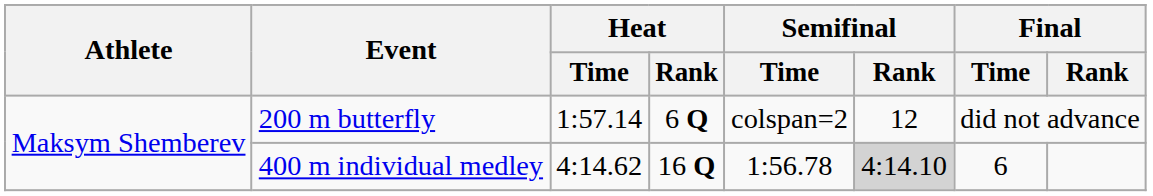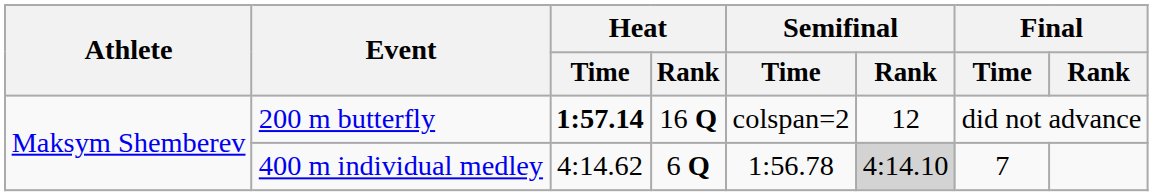(599, 119) normal -> (600, 119) bold
(687, 119) 6 Q -> (688, 119) 16 Q
(687, 166) 16 Q -> (688, 166) 6 Q
(1001, 166) 6 -> (1002, 166) 7
